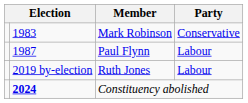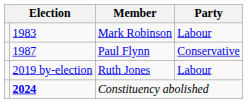(209, 32) Conservative -> (194, 32) Labour
(194, 51) Labour -> (209, 51) Conservative
